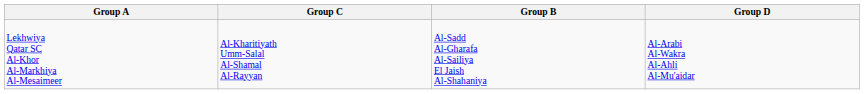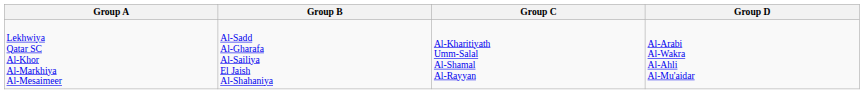columns swapped: (539, 12) <-> (325, 12)
